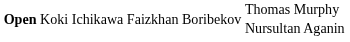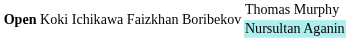(295, 28) no background -> (295, 28) paleturquoise background
